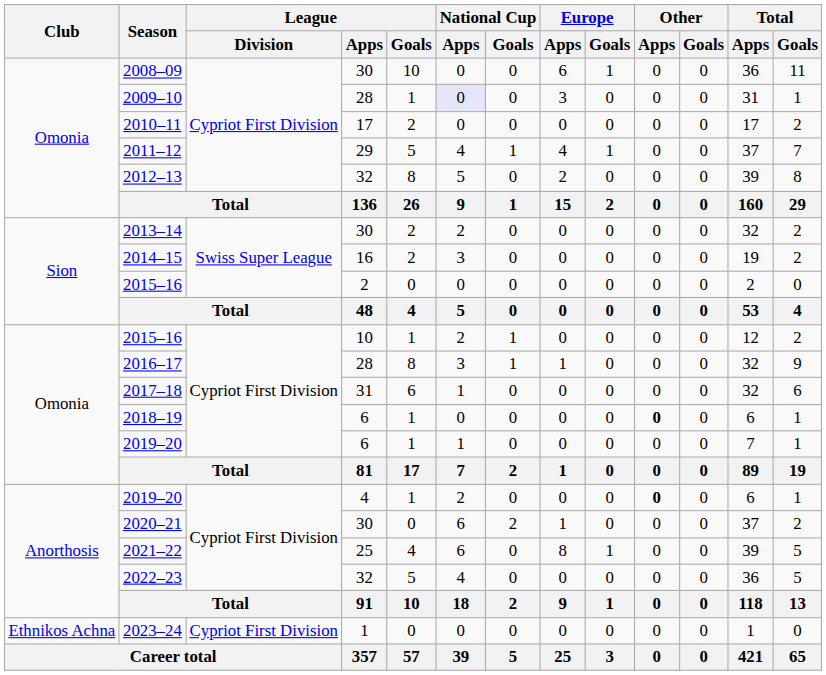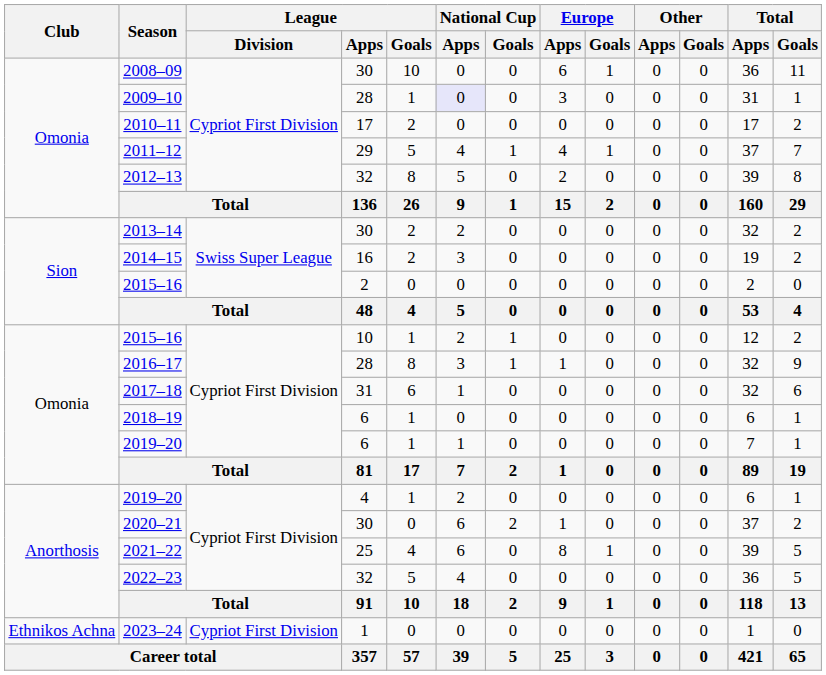(657, 417) bold -> (657, 417) normal
(657, 497) bold -> (657, 497) normal
